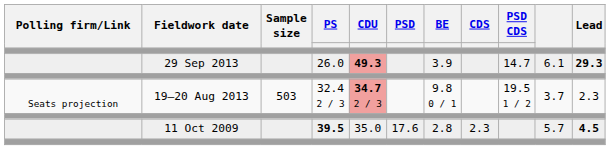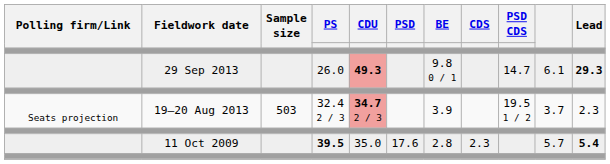(442, 64) 3.9 -> (442, 71) 9.8 0 / 1
(442, 96) 9.8 0 / 1 -> (442, 111) 3.9
(589, 129) 4.5 -> (589, 144) 5.4
